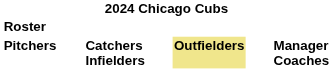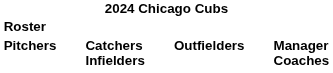(209, 45) khaki background -> (209, 45) no background
